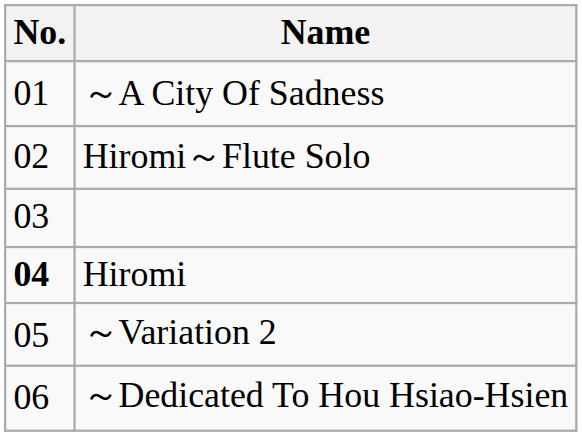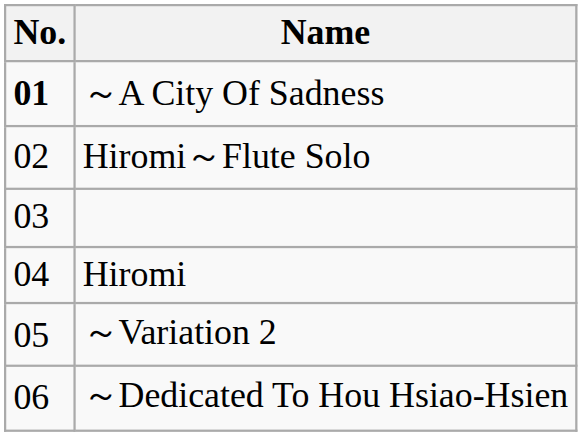(31, 93) normal -> (31, 93) bold
(31, 273) bold -> (31, 273) normal
